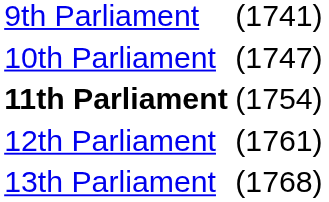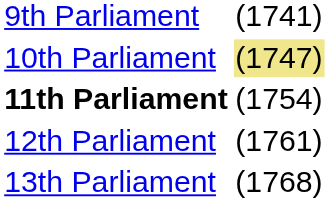(279, 57) no background -> (279, 57) khaki background
